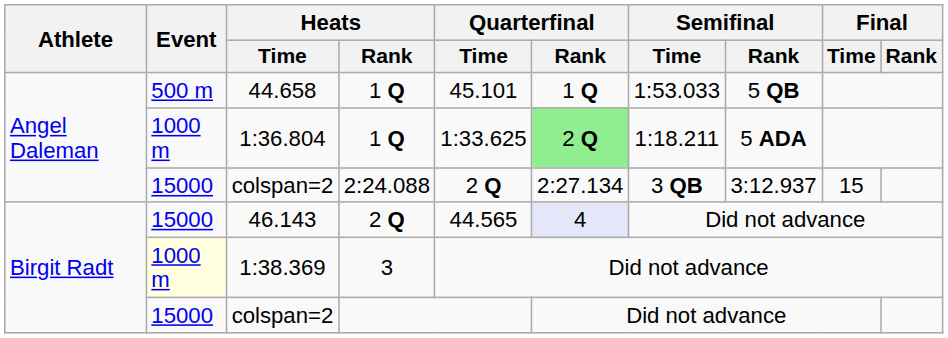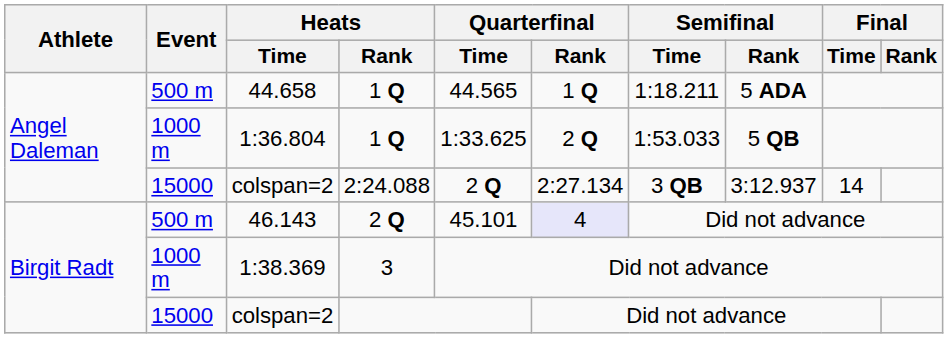(484, 91) 45.101 -> (484, 91) 44.565
(677, 91) 1:53.033 -> (677, 91) 1:18.211
(774, 91) 5 QB -> (774, 91) 5 ADA
(580, 138) lightgreen background -> (580, 138) no background
(677, 138) 1:18.211 -> (677, 138) 1:53.033
(774, 138) 5 ADA -> (774, 138) 5 QB
(851, 185) 15 -> (851, 185) 14
(182, 221) 15000 -> (182, 221) 500 m
(484, 221) 44.565 -> (484, 221) 45.101
(176, 268) lightyellow background -> (176, 268) no background
